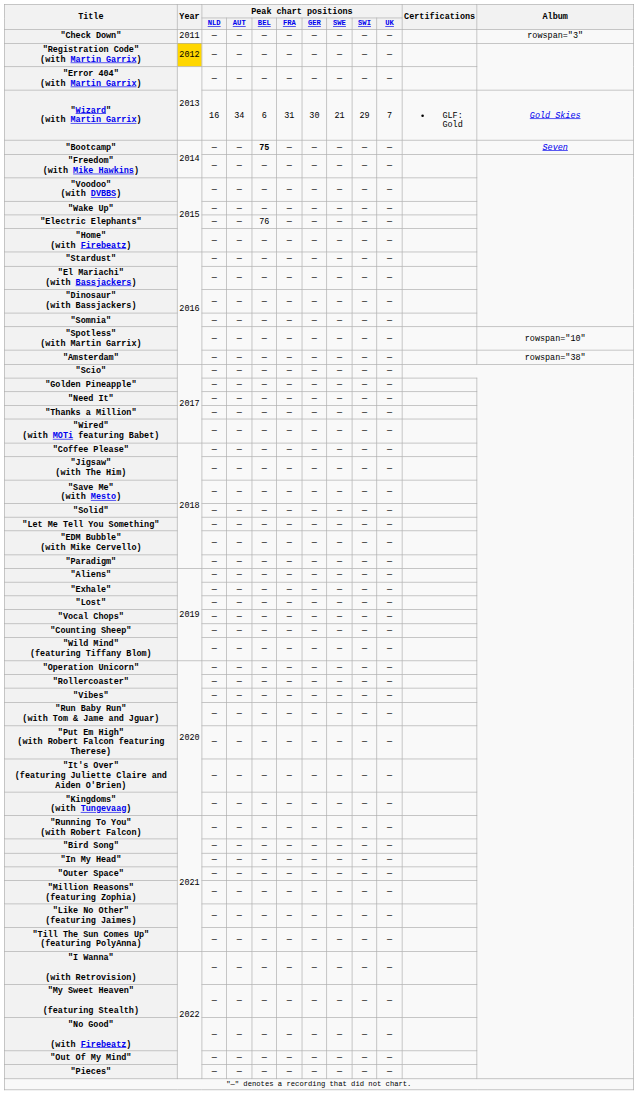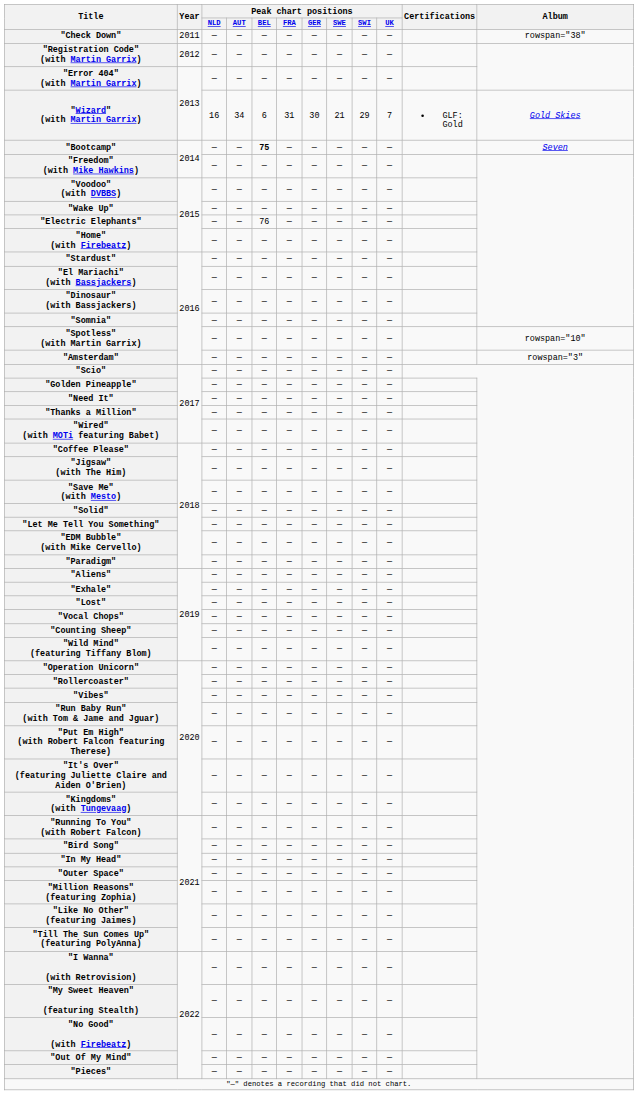(555, 36) rowspan="3" -> (555, 36) rowspan="38"
(190, 55) gold background -> (190, 55) no background
(555, 357) rowspan="38" -> (555, 357) rowspan="3"
